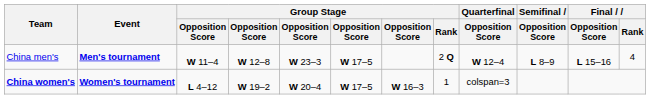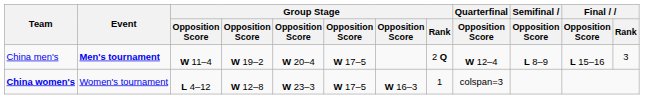(254, 61) W 12–8 -> (247, 61) W 19–2
(305, 61) W 23–3 -> (298, 61) W 20–4
(632, 56) 4 -> (626, 56) 3
(127, 81) bold -> (124, 81) normal
(254, 87) W 19–2 -> (247, 87) W 12–8
(305, 87) W 20–4 -> (298, 87) W 23–3
